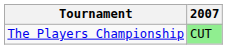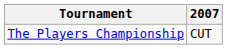(201, 34) lightgreen background -> (201, 34) no background
